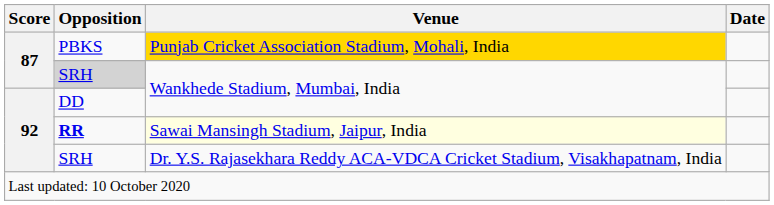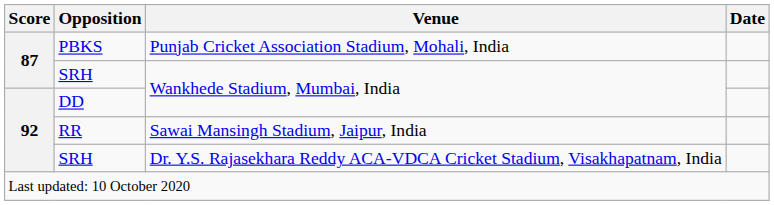(329, 46) gold background -> (329, 46) no background
(76, 74) lightgrey background -> (76, 74) no background
(71, 130) bold -> (70, 130) normal
(288, 130) lightyellow background -> (288, 130) no background
